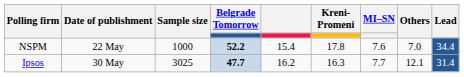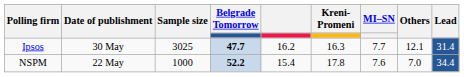rows swapped: (33, 62) <-> (33, 46)
